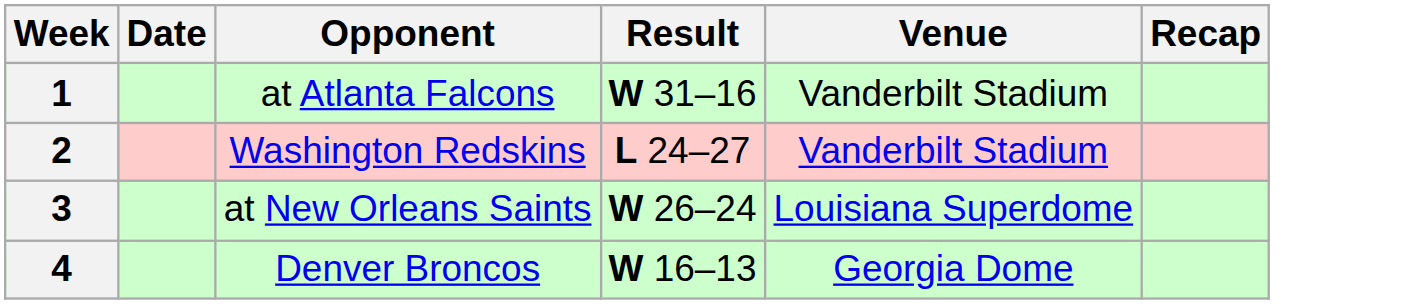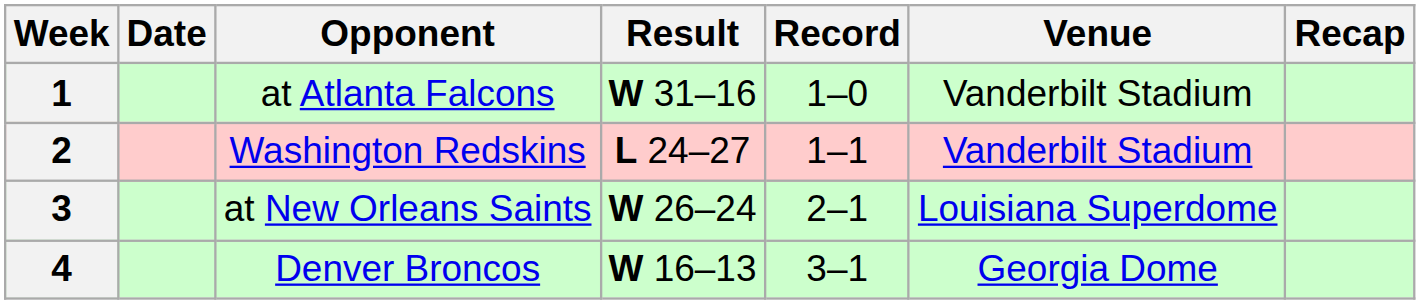+ column: (837, 33)
